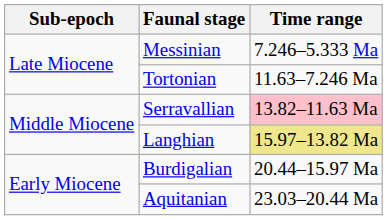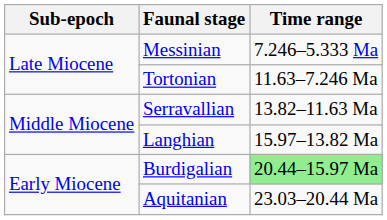(316, 109) pink background -> (316, 109) no background
(316, 139) khaki background -> (316, 139) no background
(316, 169) no background -> (316, 169) lightgreen background
